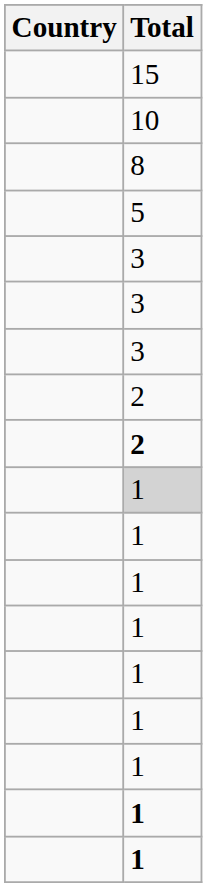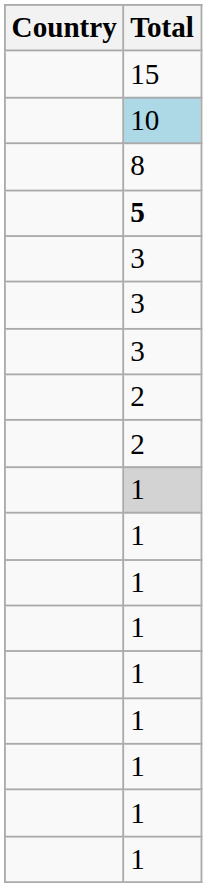(145, 119) no background -> (145, 119) lightblue background
(137, 212) normal -> (137, 212) bold
(137, 443) bold -> (137, 443) normal
(137, 812) bold -> (137, 812) normal
(137, 858) bold -> (137, 858) normal
